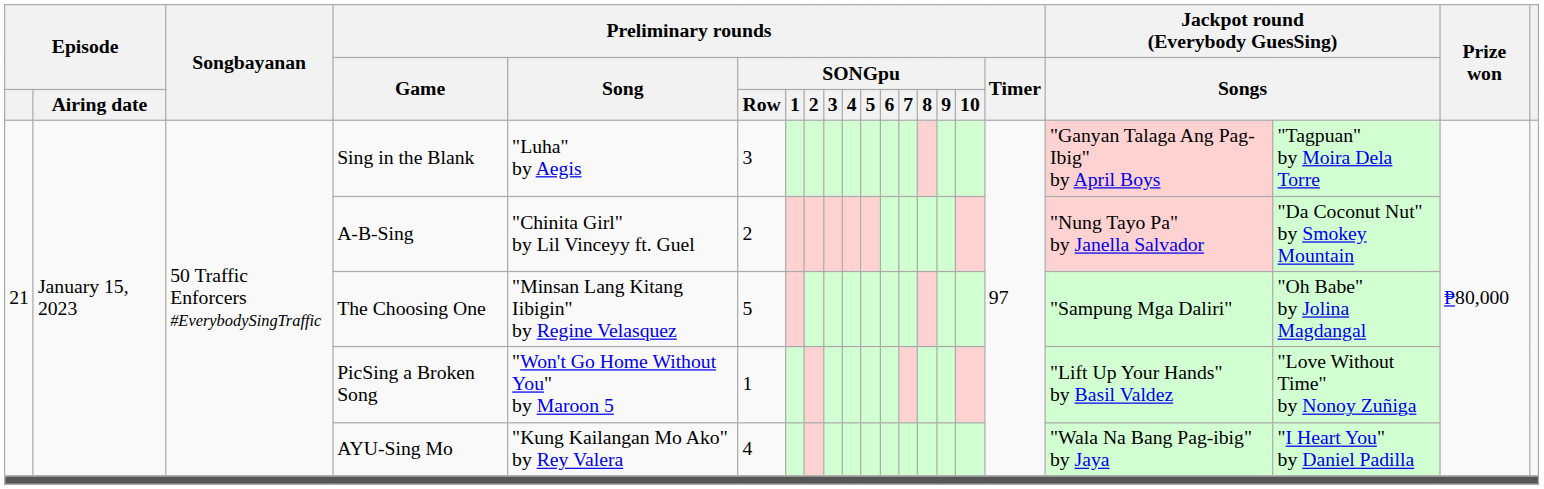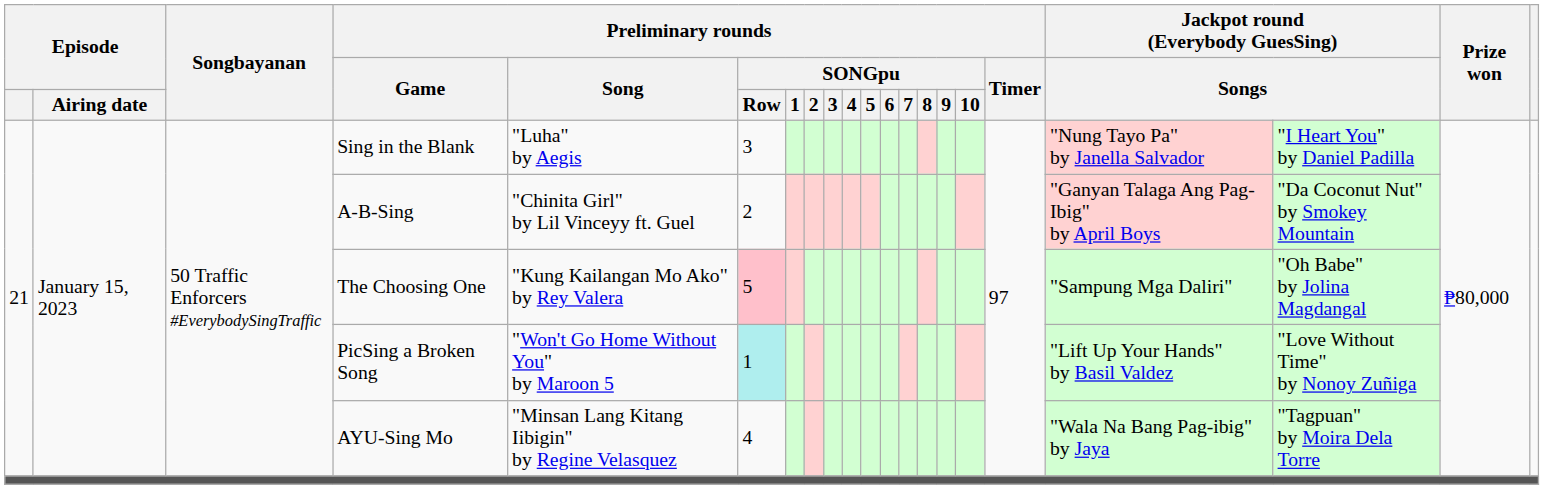(1152, 158) "Ganyan Talaga Ang Pag-Ibig" by April Boys -> (1127, 146) "Nung Tayo Pa" by Janella Salvador
(1335, 158) "Tagpuan" by Moira Dela Torre -> (1346, 146) "I Heart You" by Daniel Padilla
(1127, 233) "Nung Tayo Pa" by Janella Salvador -> (1152, 211) "Ganyan Talaga Ang Pag-Ibig" by April Boys
(598, 309) "Minsan Lang Kitang Iibigin" by Regine Velasquez -> (620, 286) "Kung Kailangan Mo Ako" by Rey Valera
(747, 309) no background -> (747, 286) pink background
(747, 384) no background -> (747, 362) paleturquoise background
(620, 448) "Kung Kailangan Mo Ako" by Rey Valera -> (598, 437) "Minsan Lang Kitang Iibigin" by Regine Velasquez
(1346, 448) "I Heart You" by Daniel Padilla -> (1335, 437) "Tagpuan" by Moira Dela Torre
